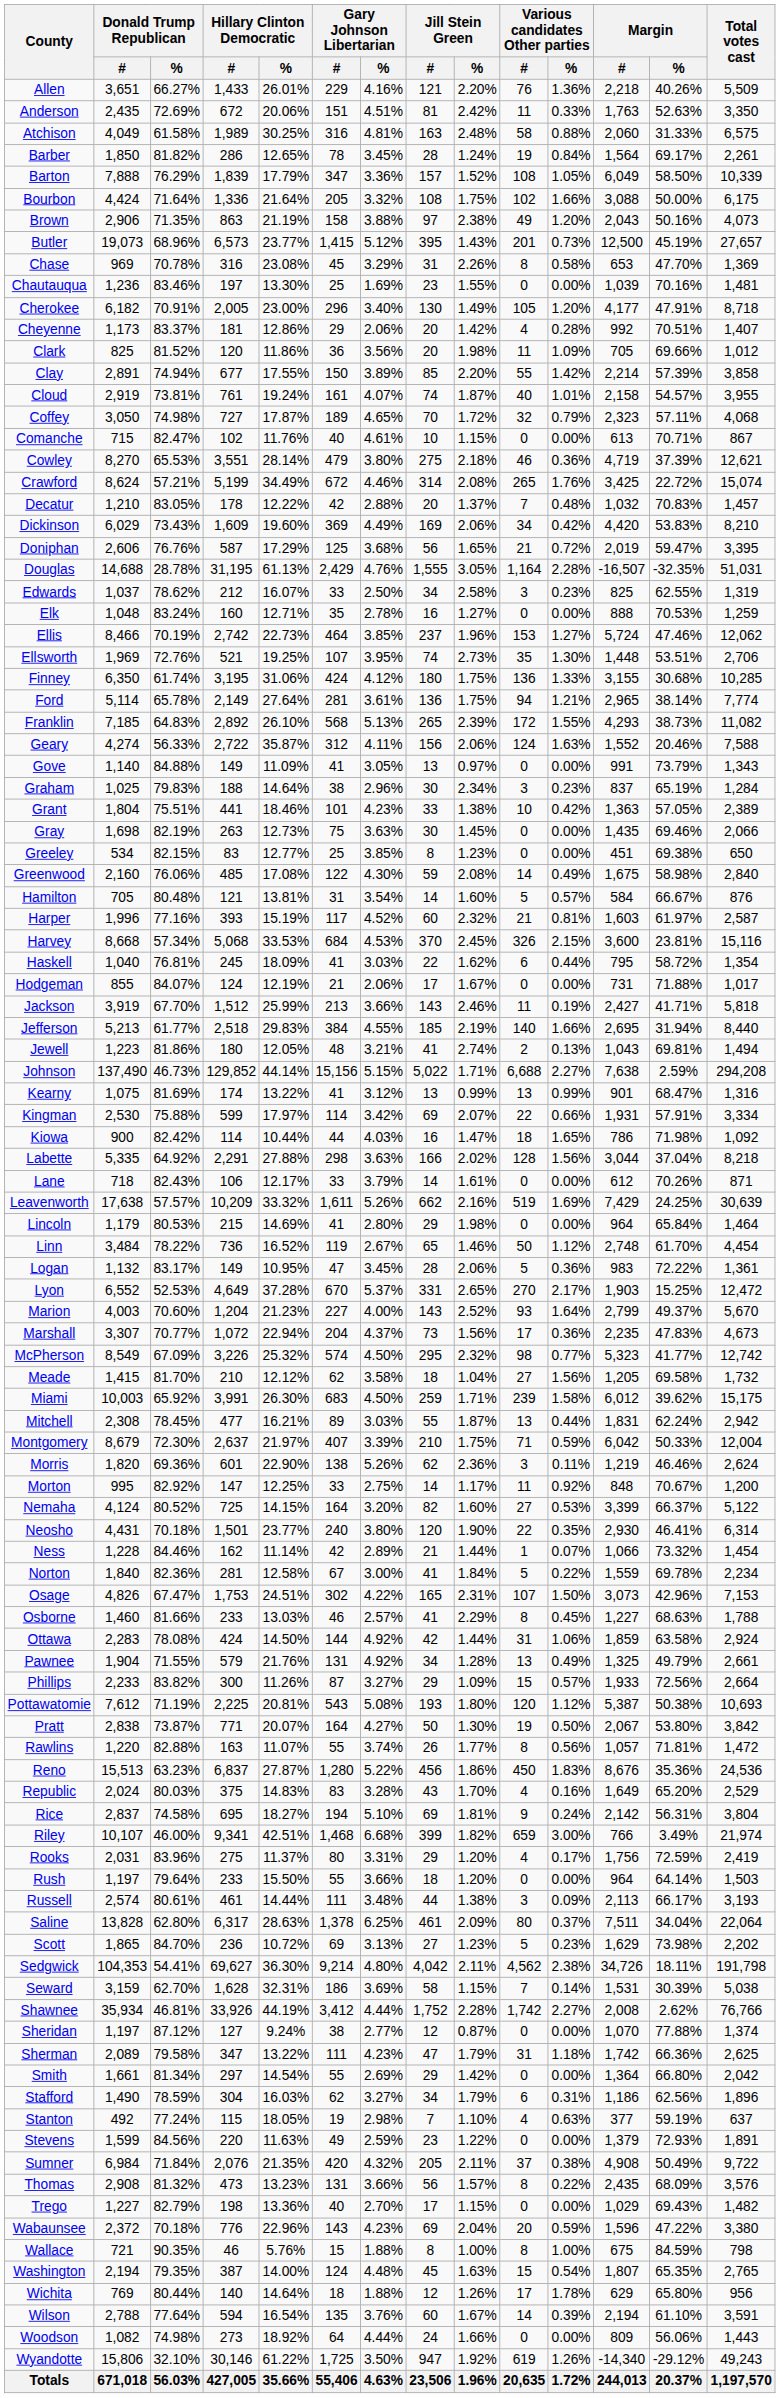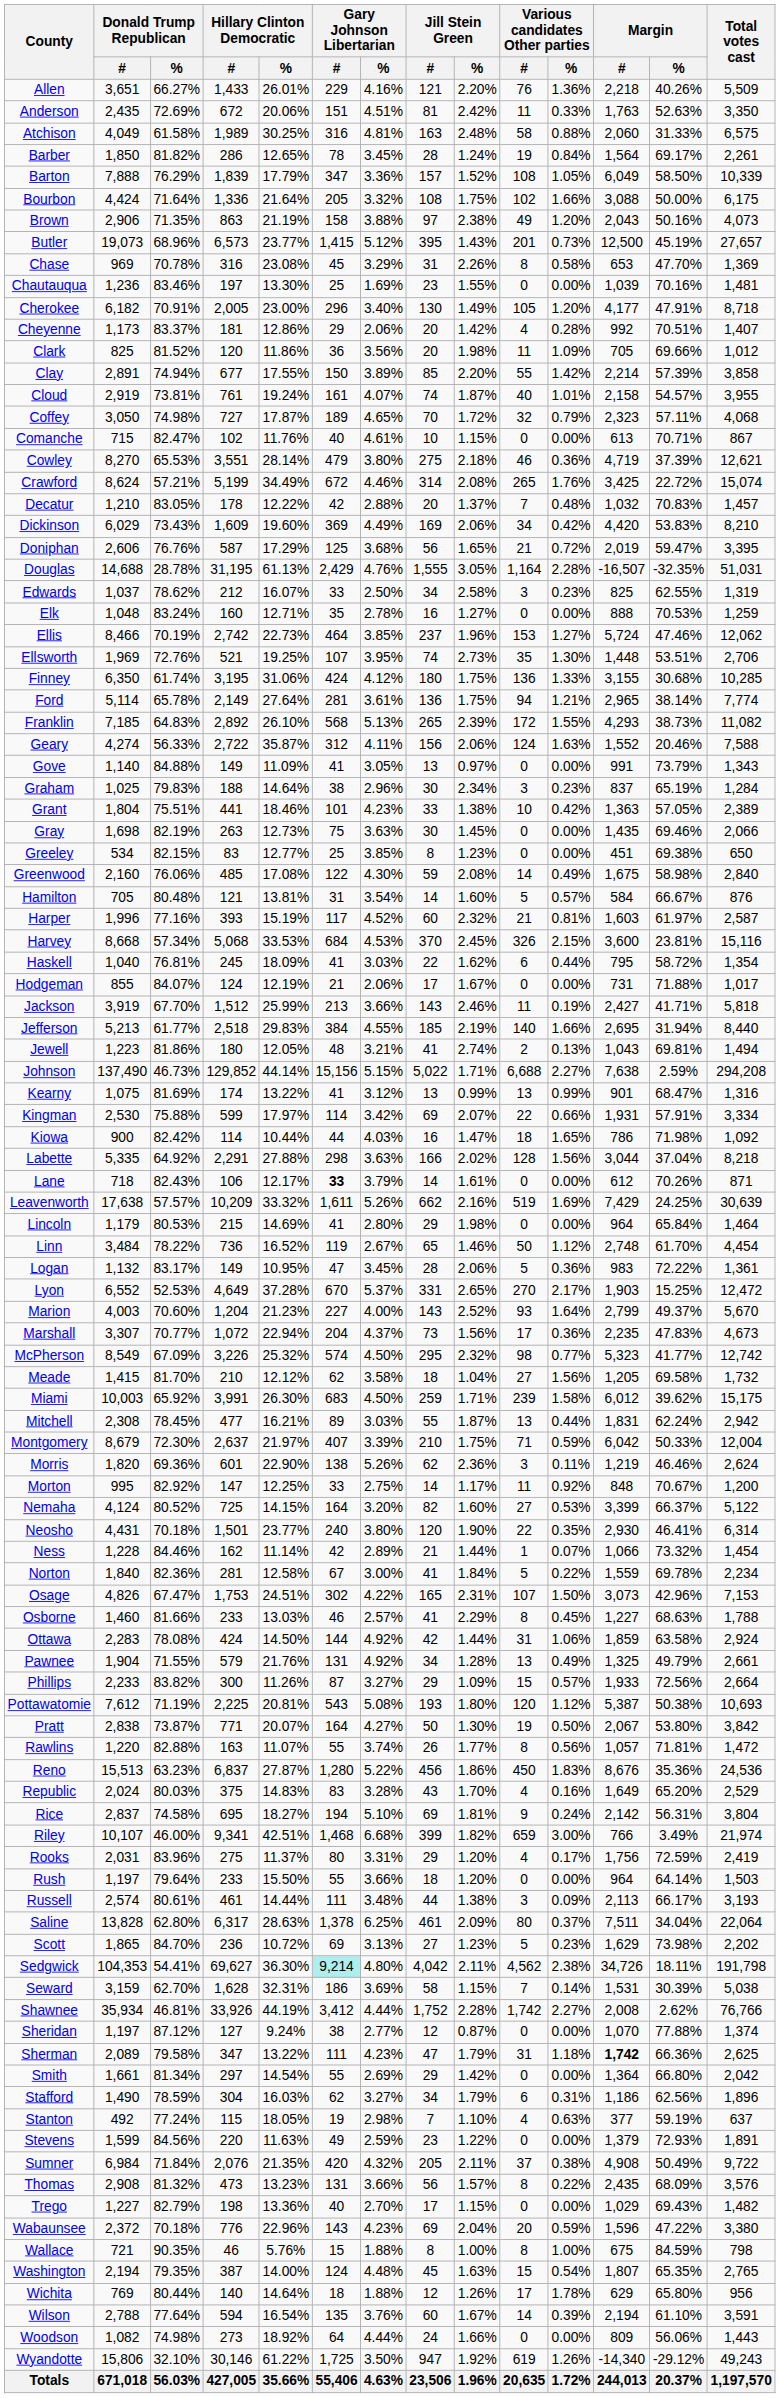(337, 1181) normal -> (337, 1181) bold
(337, 1966) no background -> (337, 1966) paleturquoise background
(622, 2054) normal -> (622, 2054) bold
